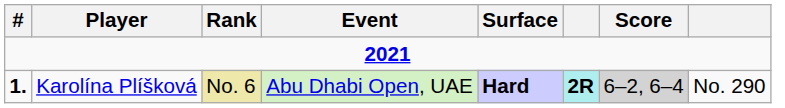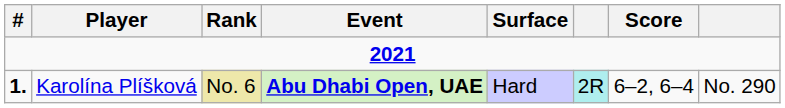(370, 86) normal -> (375, 86) bold
(506, 86) bold -> (515, 86) normal
(581, 86) bold -> (591, 86) normal
(644, 86) lightgrey background -> (654, 86) no background
